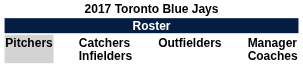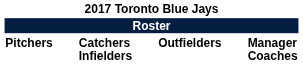(29, 42) lightgrey background -> (29, 42) no background
